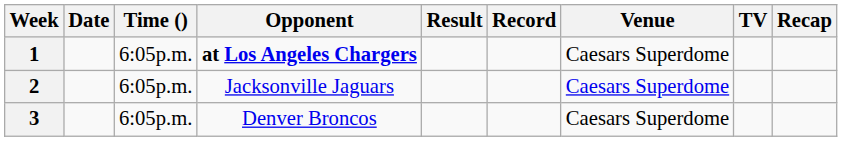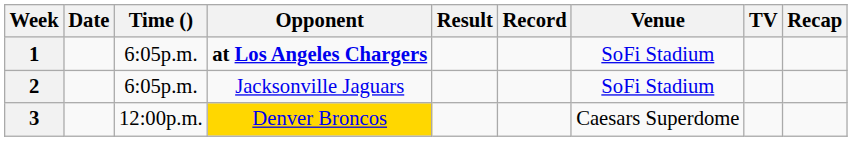(647, 53) Caesars Superdome -> (658, 53) SoFi Stadium
(647, 86) Caesars Superdome -> (658, 86) SoFi Stadium
(156, 119) 6:05p.m. -> (161, 119) 12:00p.m.
(309, 119) no background -> (320, 119) gold background
